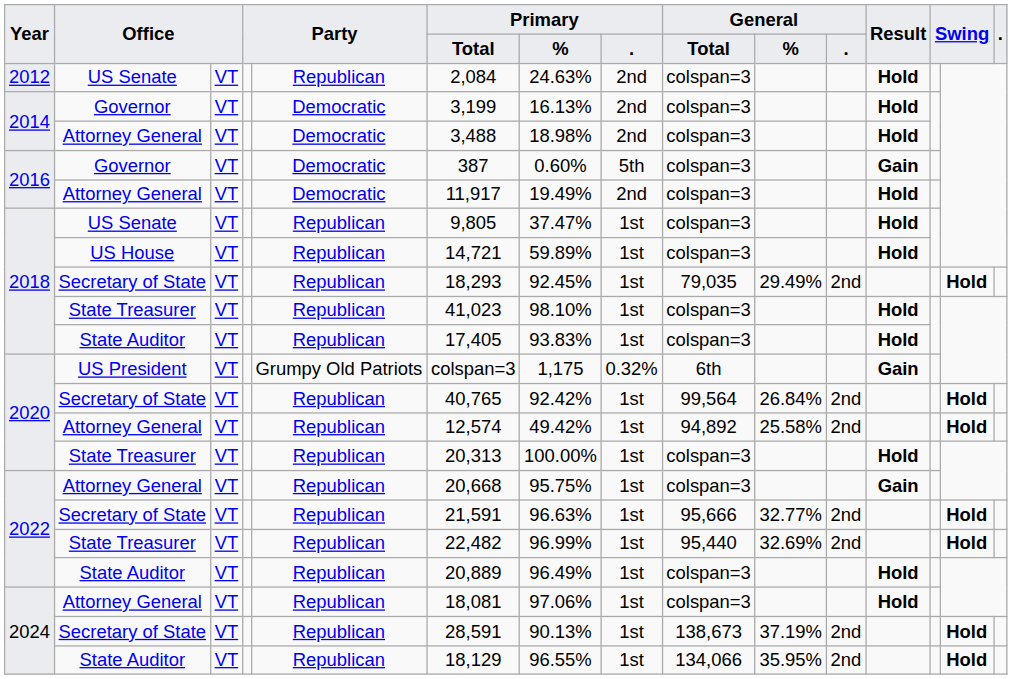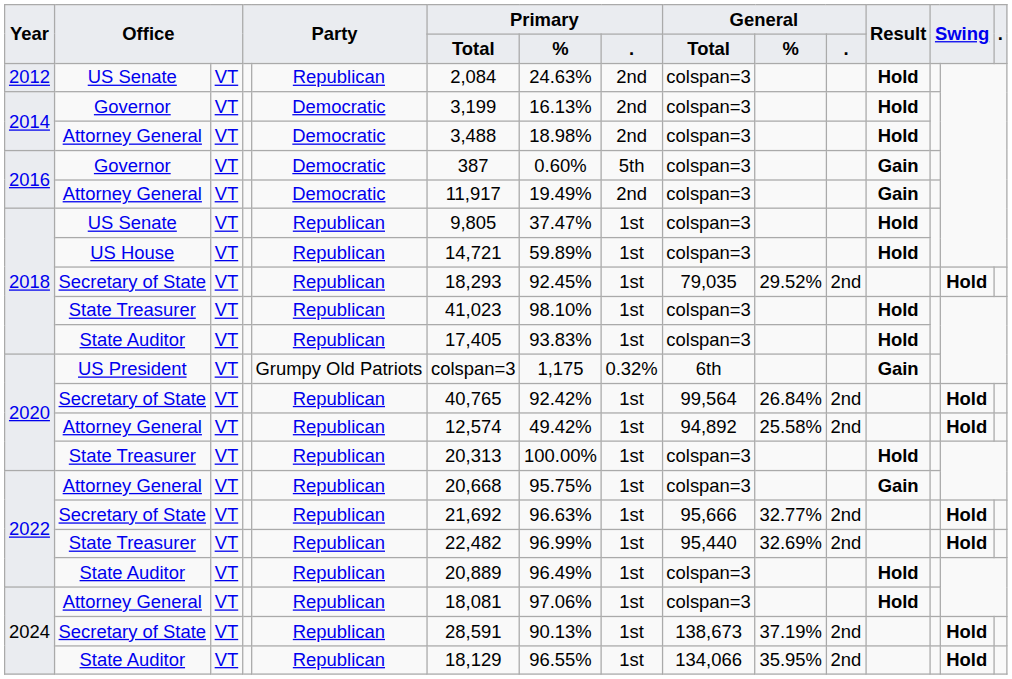(898, 194) Hold -> (898, 194) Gain
(791, 282) 29.49% -> (791, 282) 29.52%
(473, 515) 21,591 -> (473, 515) 21,692
